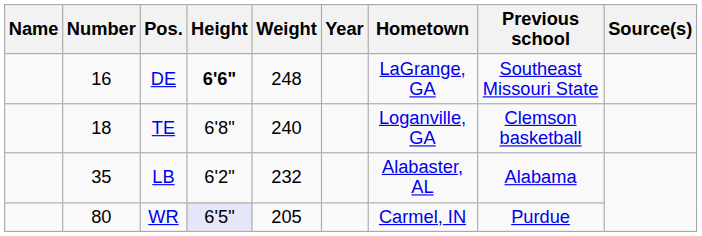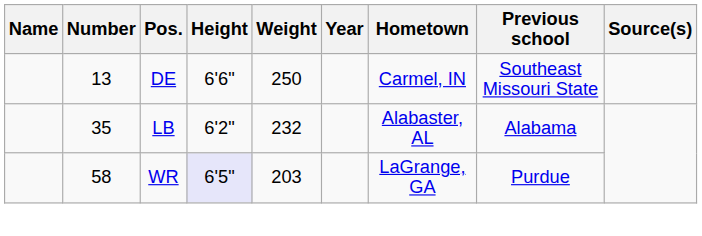(101, 78) 16 -> (101, 78) 13
(219, 78) bold -> (219, 78) normal
(286, 78) 248 -> (286, 78) 250
(423, 78) LaGrange, GA -> (422, 78) Carmel, IN
- row: (163, 128)
(101, 216) 80 -> (101, 177) 58
(286, 216) 205 -> (286, 177) 203
(423, 216) Carmel, IN -> (422, 177) LaGrange, GA
